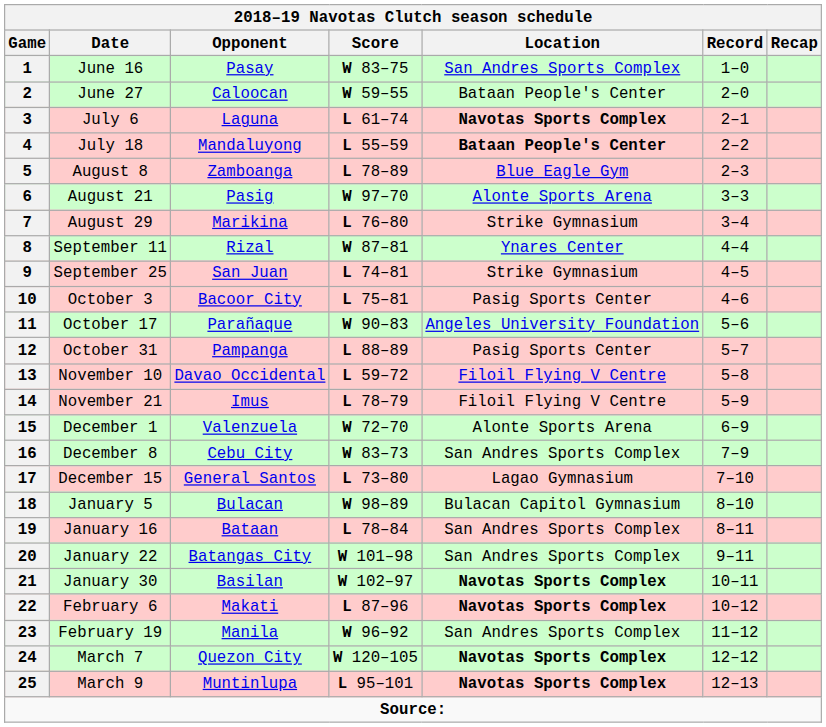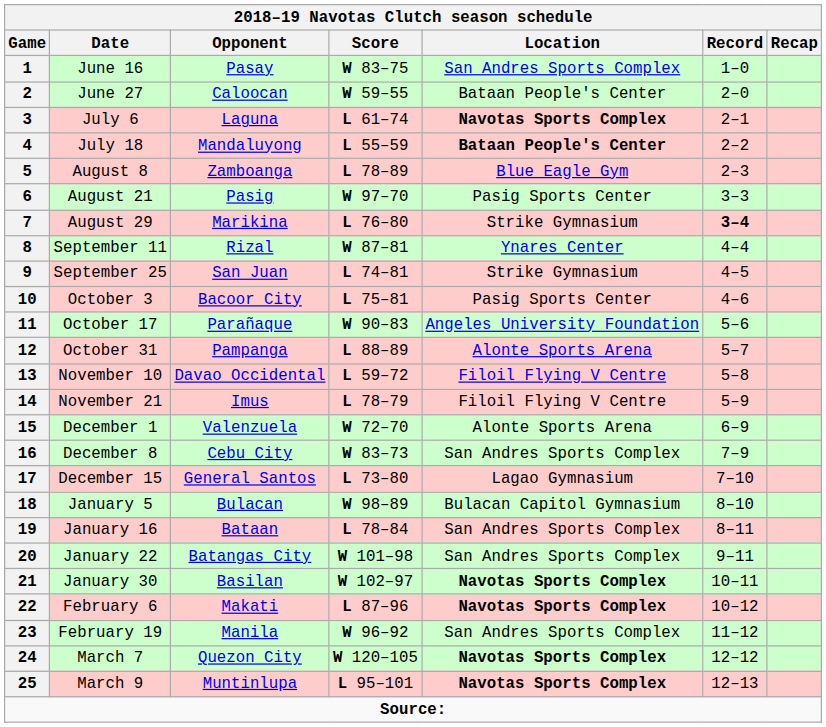(562, 197) Alonte Sports Arena -> (562, 197) Pasig Sports Center
(735, 223) normal -> (735, 223) bold
(562, 351) Pasig Sports Center -> (562, 351) Alonte Sports Arena
